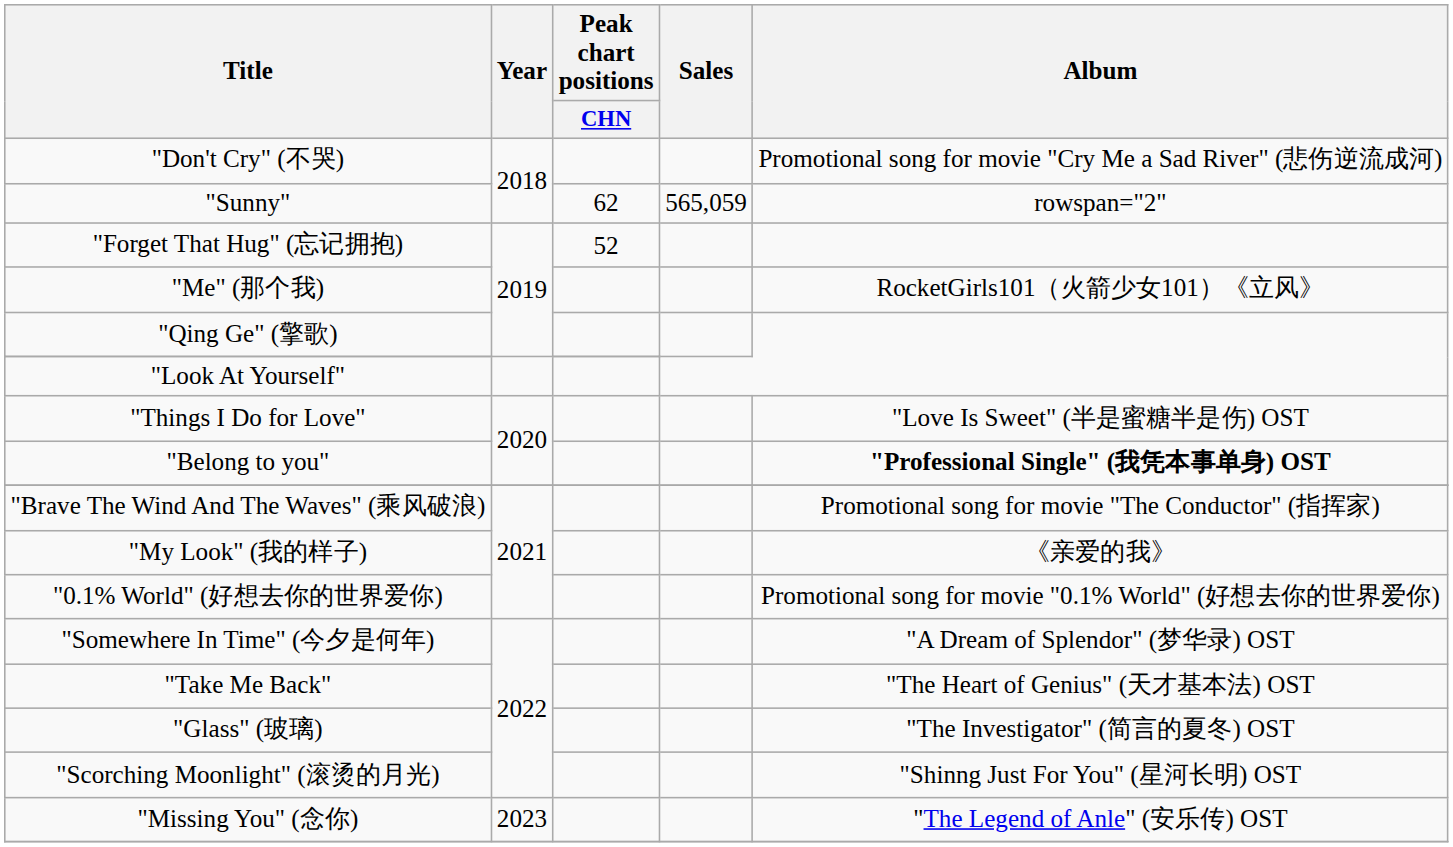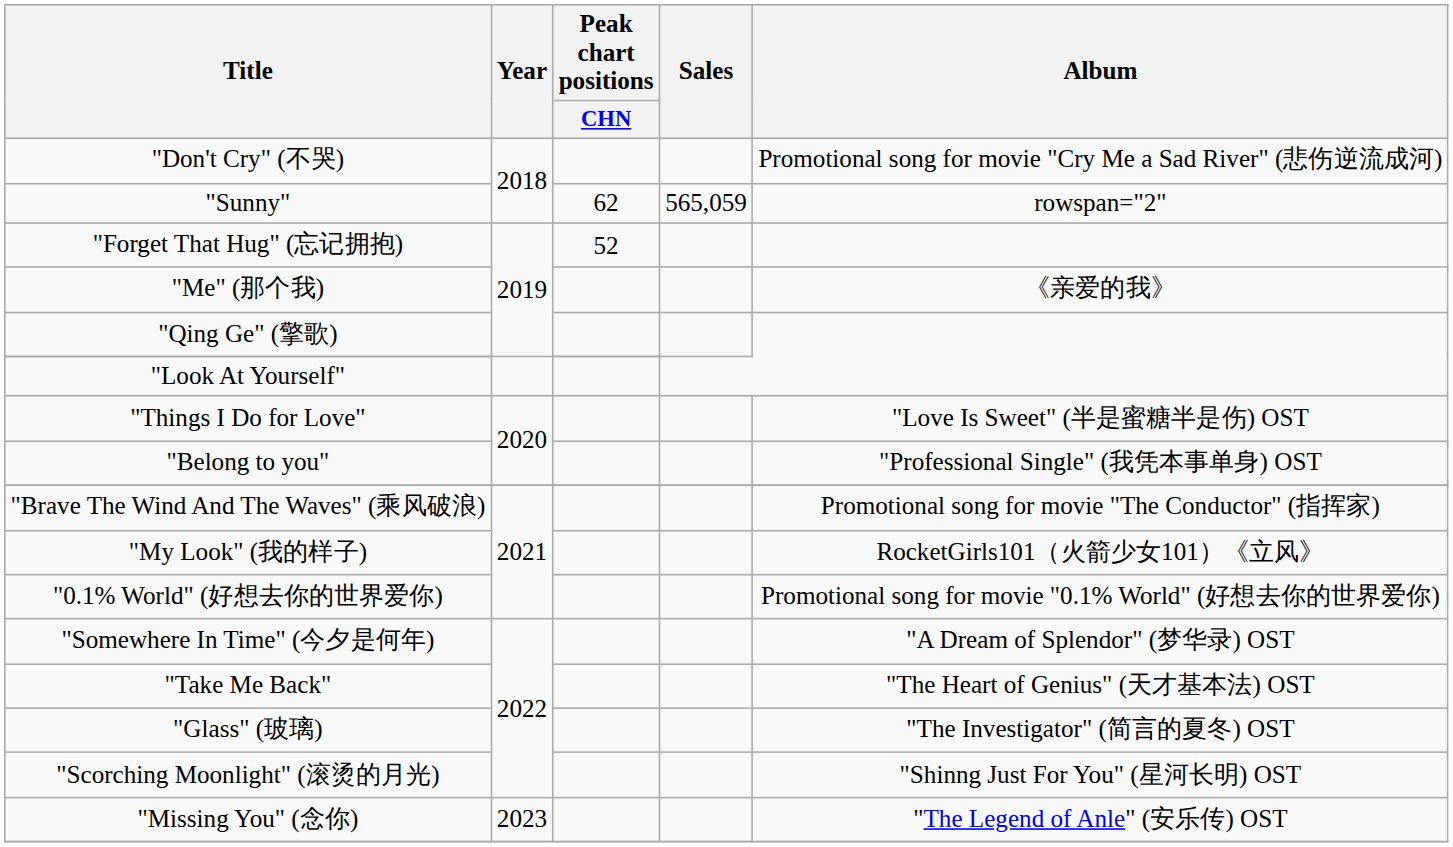(1100, 288) RocketGirls101（火箭少女101）《立风》 -> (1100, 288) 《亲爱的我》
(1100, 462) bold -> (1100, 462) normal
(1100, 551) 《亲爱的我》 -> (1100, 551) RocketGirls101（火箭少女101）《立风》
